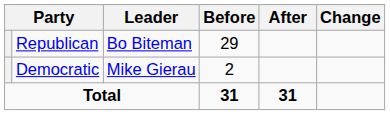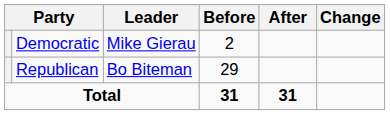rows swapped: (57, 43) <-> (58, 69)
